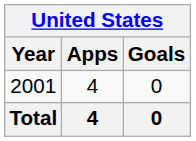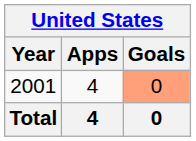(156, 86) no background -> (156, 86) lightsalmon background
